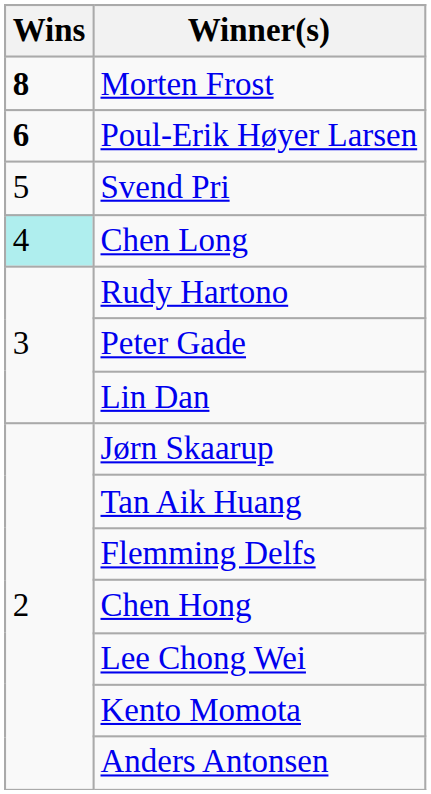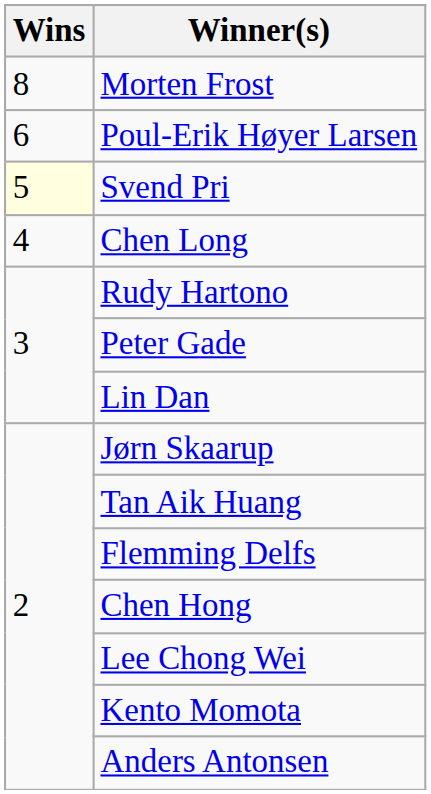(21, 82) bold -> (21, 82) normal
(21, 135) bold -> (21, 135) normal
(21, 187) no background -> (21, 187) lightyellow background
(21, 239) paleturquoise background -> (21, 239) no background
